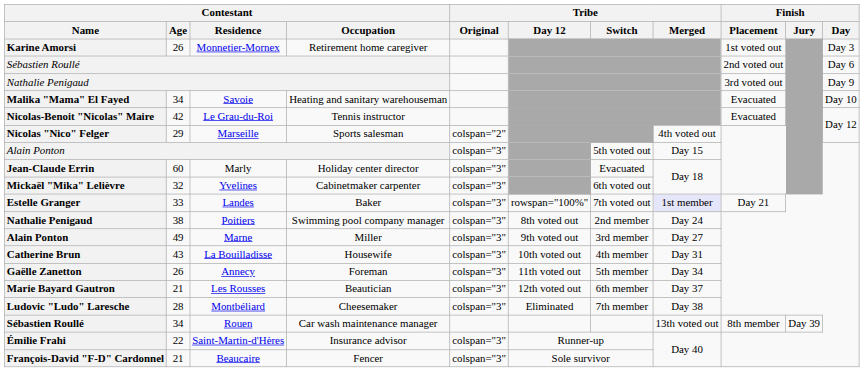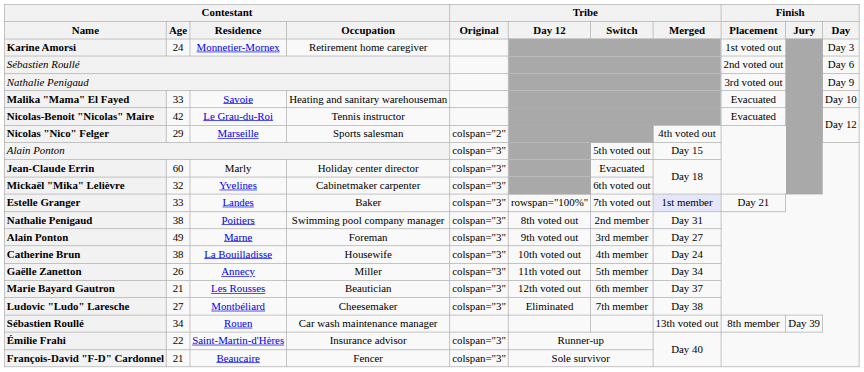(178, 47) 26 -> (178, 47) 24
(178, 99) 34 -> (178, 99) 33
(687, 220) Day 24 -> (687, 220) Day 31
(368, 237) Miller -> (368, 237) Foreman
(178, 254) 43 -> (178, 254) 38
(687, 254) Day 31 -> (687, 254) Day 24
(368, 271) Foreman -> (368, 271) Miller
(178, 306) 28 -> (178, 306) 27
